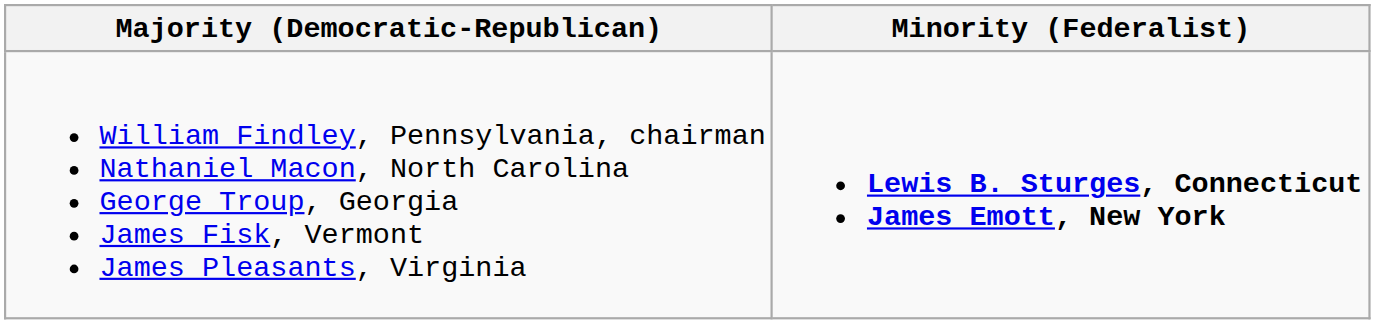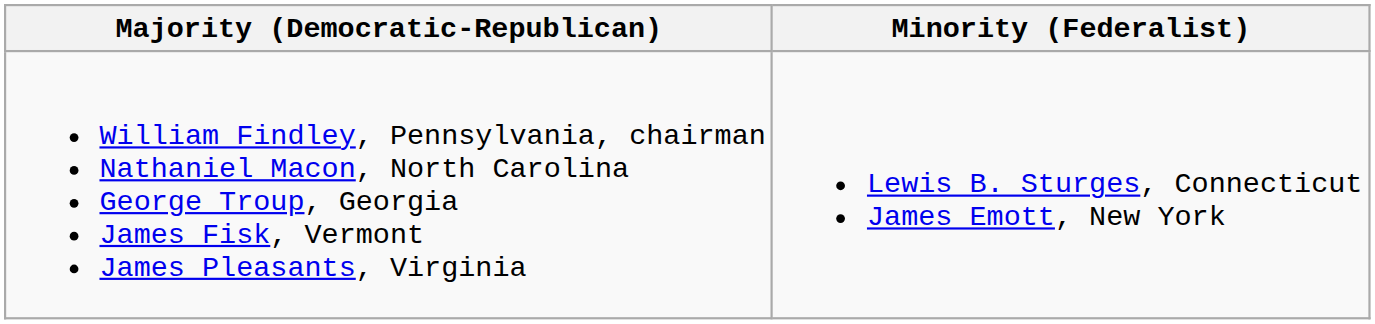(1071, 202) bold -> (1071, 202) normal
